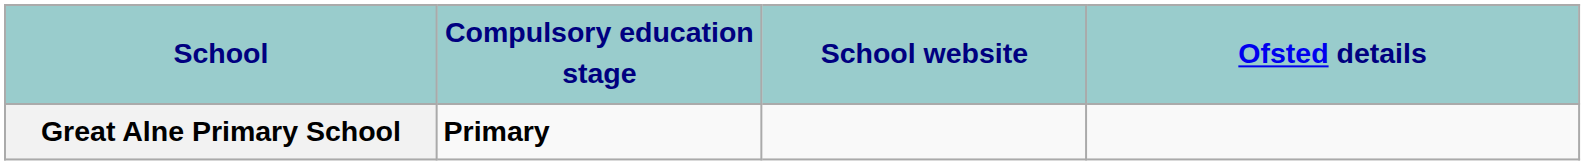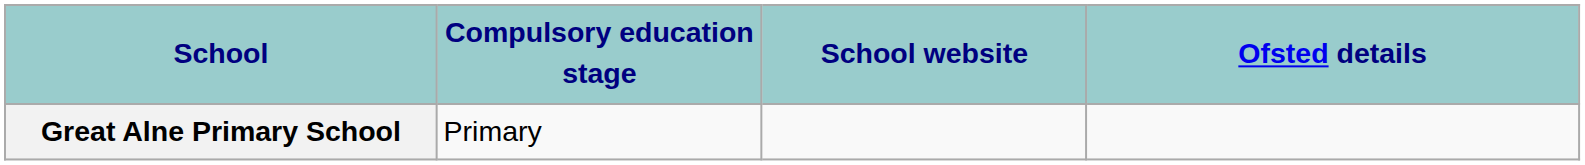(497, 131) bold -> (493, 131) normal
